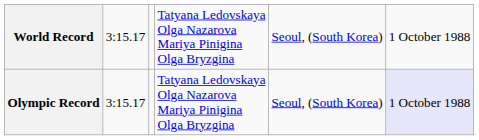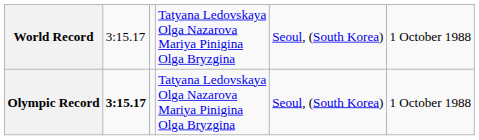(126, 102) normal -> (126, 102) bold
(430, 102) lavender background -> (430, 102) no background
